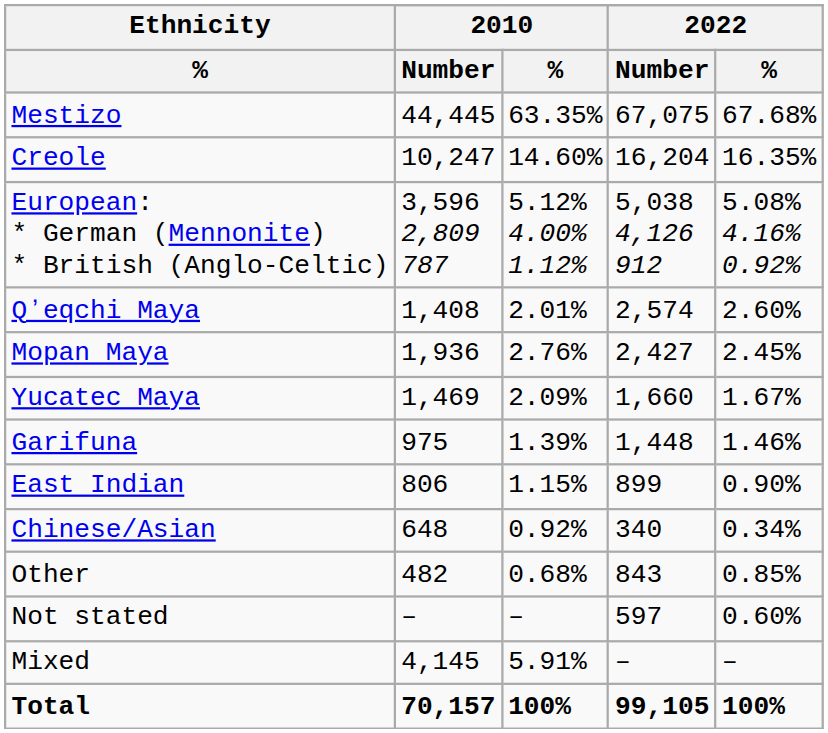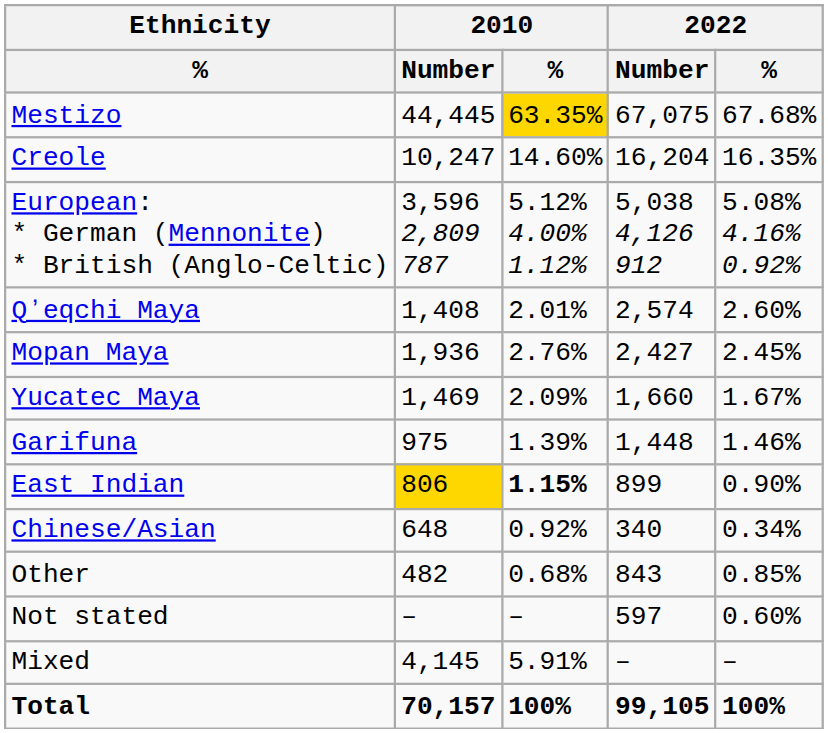(555, 115) no background -> (555, 115) gold background
(425, 486) no background -> (425, 486) gold background
(547, 486) normal -> (547, 486) bold
